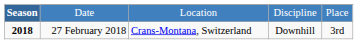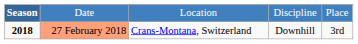(89, 30) no background -> (89, 30) lightsalmon background
